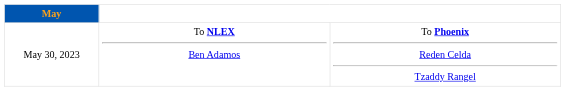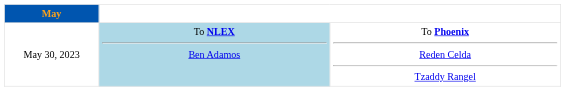(214, 43) no background -> (214, 43) lightblue background
